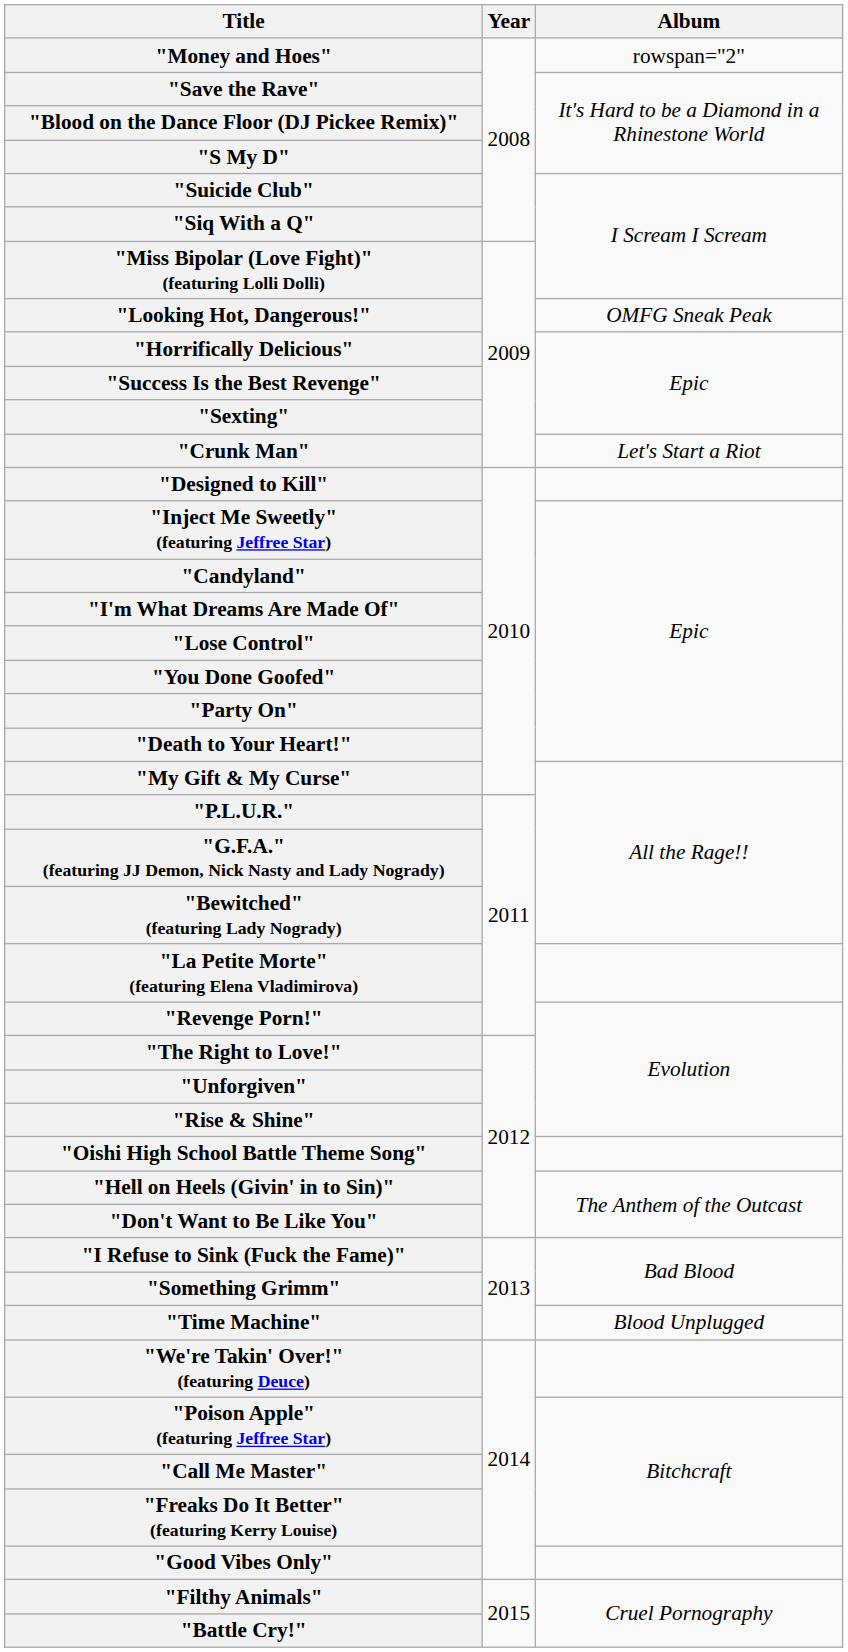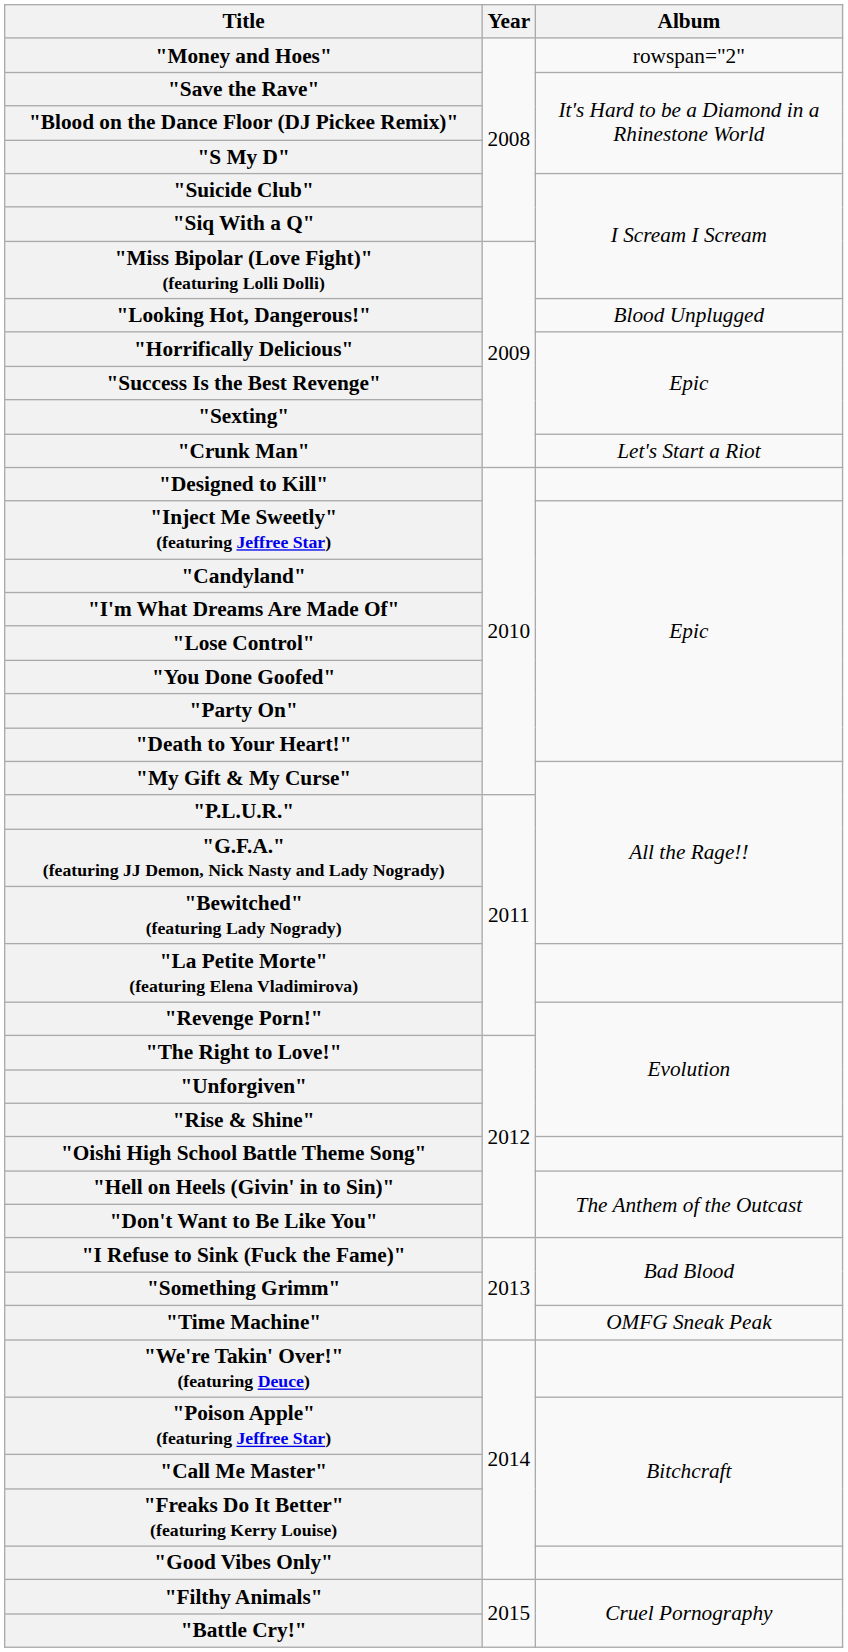(689, 315) OMFG Sneak Peak -> (689, 315) Blood Unplugged
(689, 1322) Blood Unplugged -> (689, 1322) OMFG Sneak Peak
